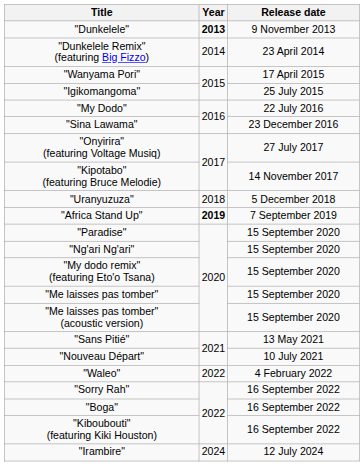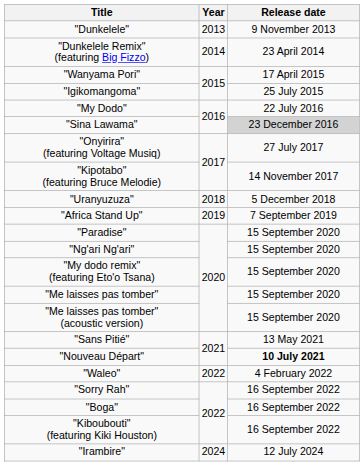(213, 29) bold -> (213, 29) normal
(293, 125) no background -> (293, 125) lightgrey background
(213, 215) bold -> (213, 215) normal
(293, 356) normal -> (293, 356) bold
